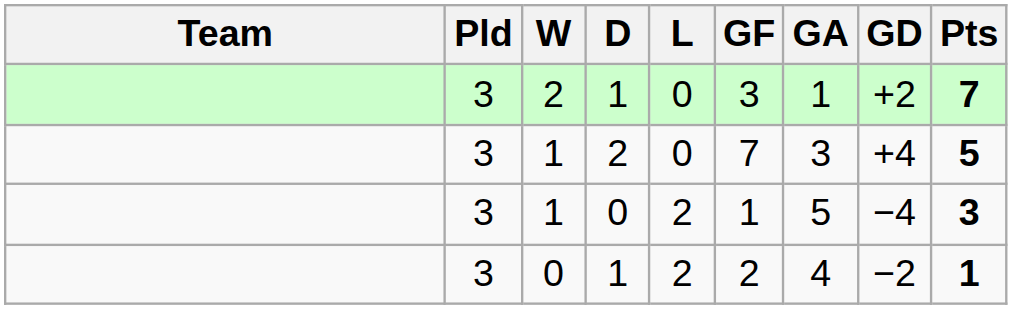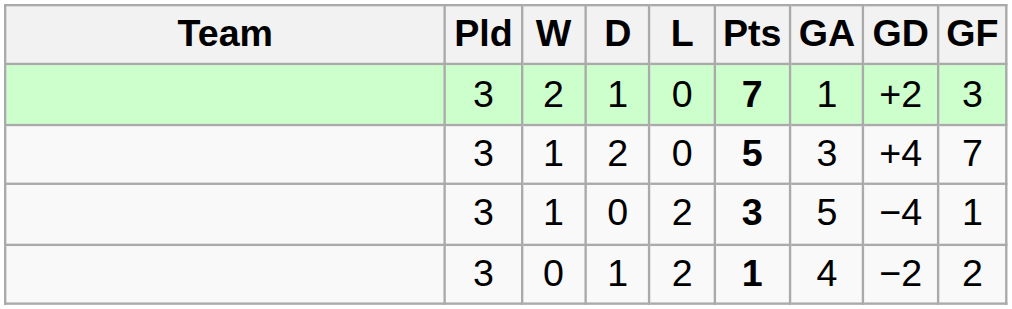columns swapped: (749, 34) <-> (969, 34)
